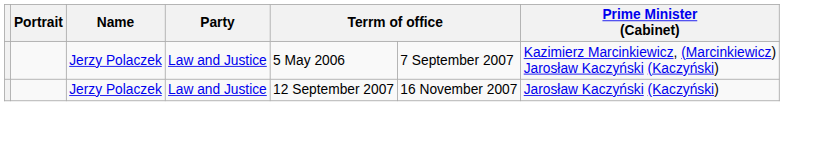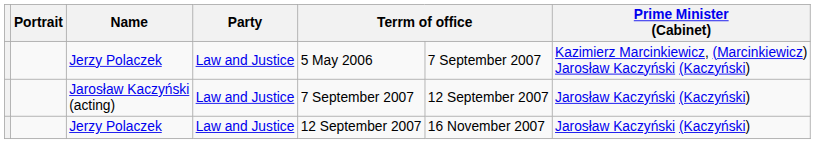+ row: (8, 98)
